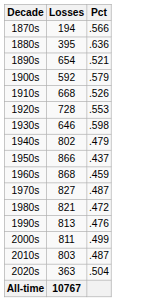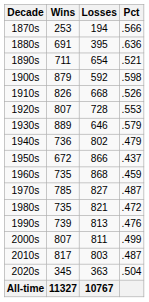+ column: (63, 12)
(99, 77) .579 -> (132, 77) .598
(99, 126) .598 -> (132, 126) .579
